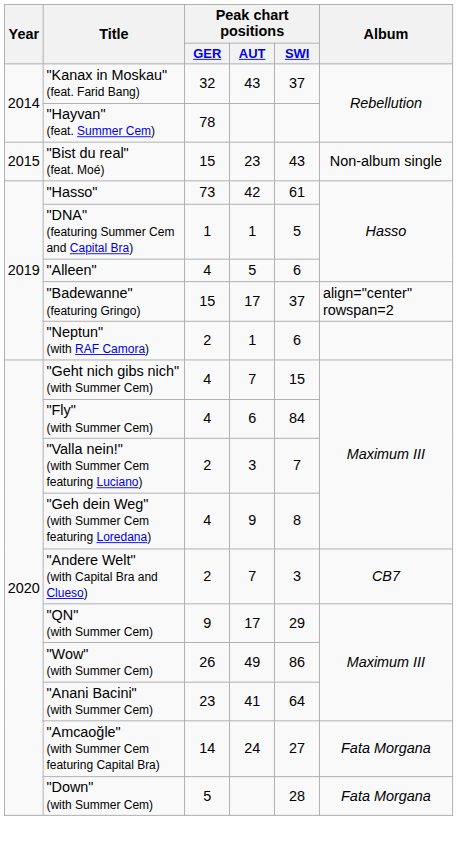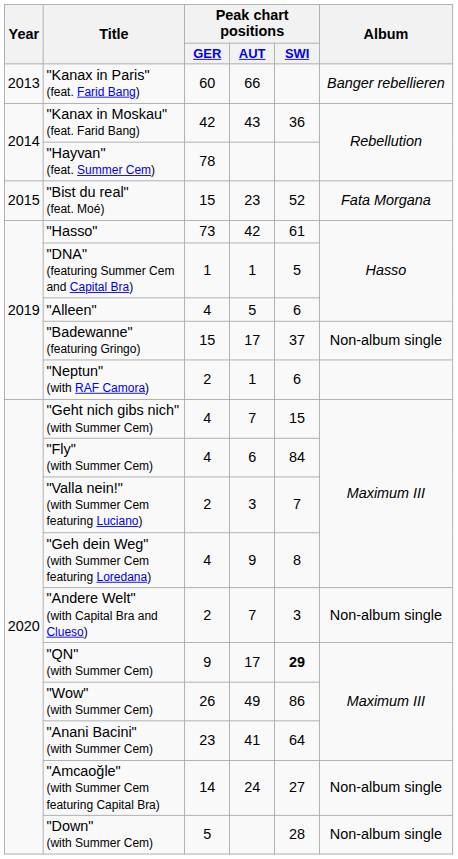+ row: (98, 83)
(207, 83) 32 -> (207, 122) 42
(297, 83) 37 -> (297, 122) 36
(297, 161) 43 -> (297, 200) 52
(386, 161) Non-album single -> (386, 200) Fata Morgana
(367, 301) align="center" rowspan=2 -> (386, 340) Non-album single
(386, 576) CB7 -> (386, 615) Non-album single
(297, 623) normal -> (297, 662) bold
(386, 748) Fata Morgana -> (386, 787) Non-album single
(386, 795) Fata Morgana -> (386, 834) Non-album single
